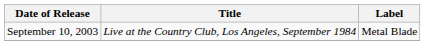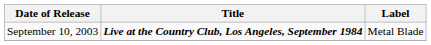(230, 31) normal -> (233, 31) bold
